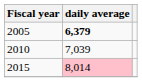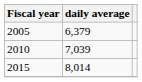(78, 31) bold -> (78, 31) normal
(78, 67) pink background -> (78, 67) no background
